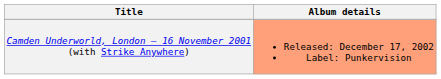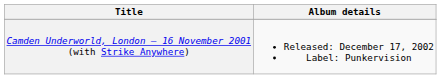(345, 52) lightsalmon background -> (345, 52) no background
